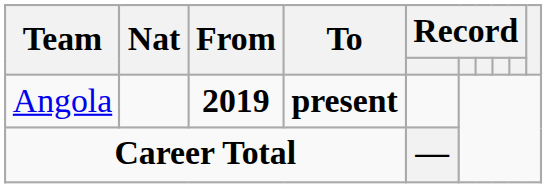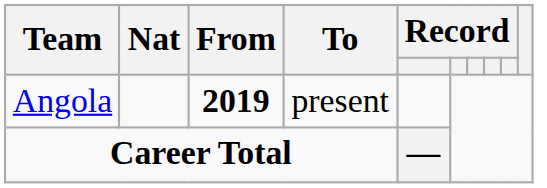(345, 100) bold -> (340, 100) normal
